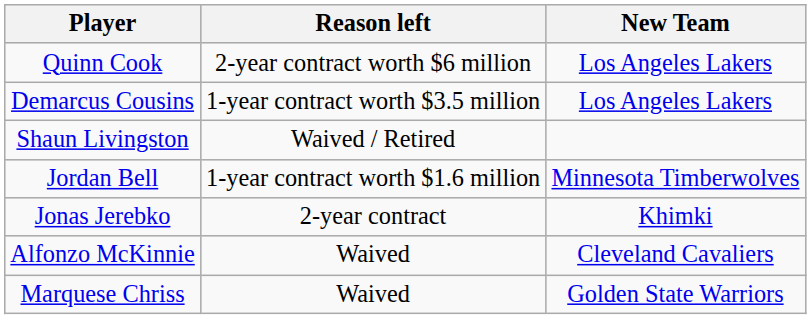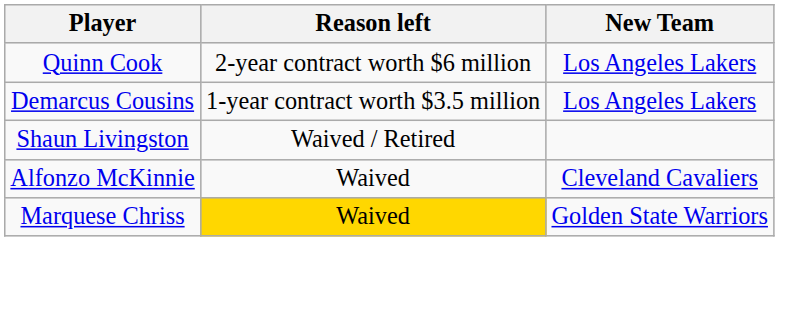- row: (103, 178)
- row: (103, 216)
(373, 293) no background -> (373, 216) gold background
